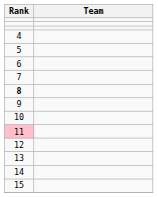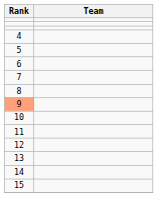(19, 91) bold -> (19, 91) normal
(19, 104) no background -> (19, 104) lightsalmon background
(19, 131) pink background -> (19, 131) no background
